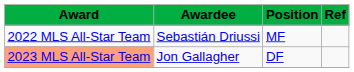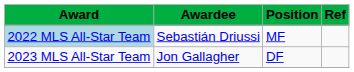(79, 36) no background -> (79, 36) lightblue background
(79, 57) lightsalmon background -> (79, 57) no background
